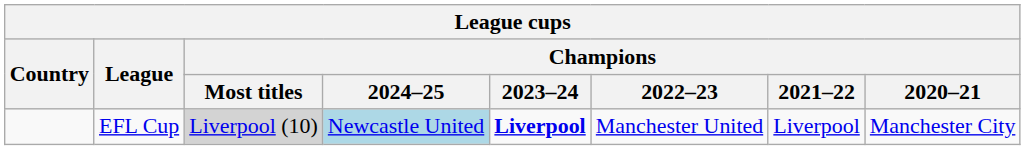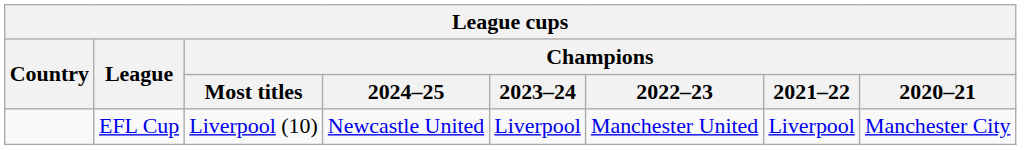(254, 126) lightgrey background -> (254, 126) no background
(406, 126) lightblue background -> (406, 126) no background
(540, 126) bold -> (538, 126) normal
